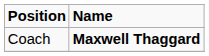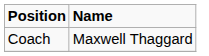(137, 39) bold -> (133, 39) normal
